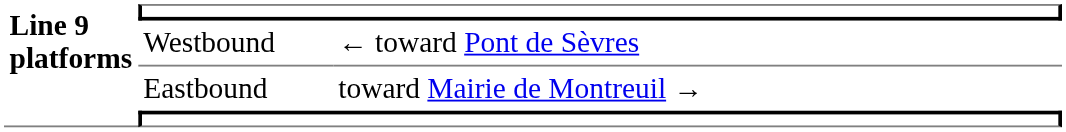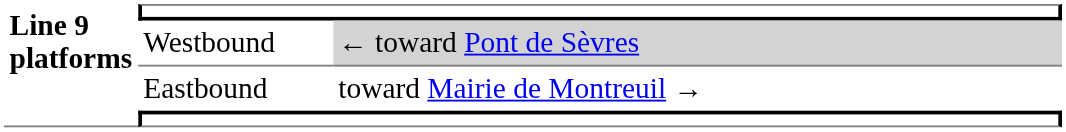(489, 42) no background -> (489, 42) lightgrey background
